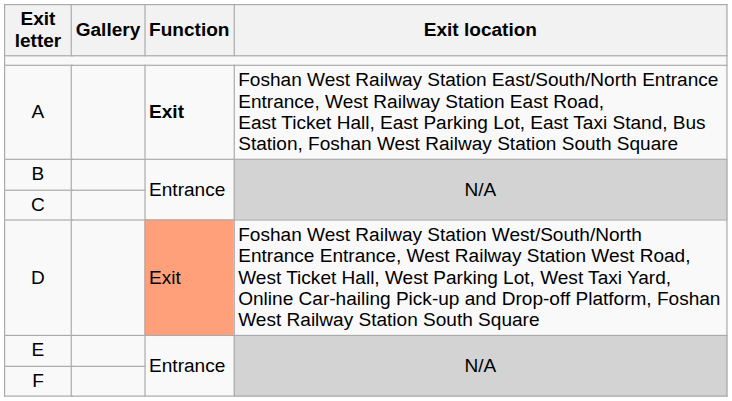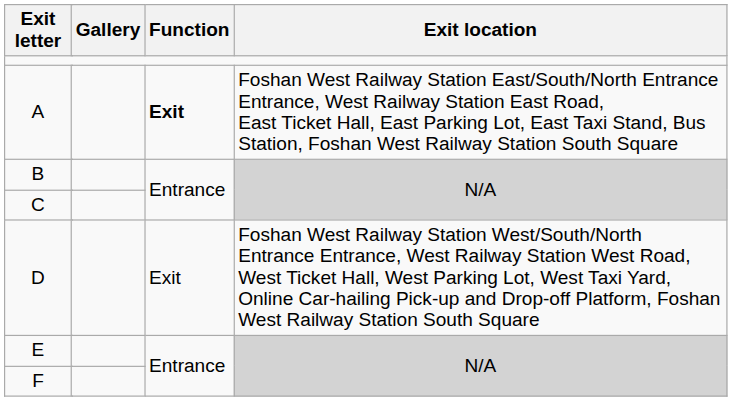(165, 277) lightsalmon background -> (165, 277) no background
